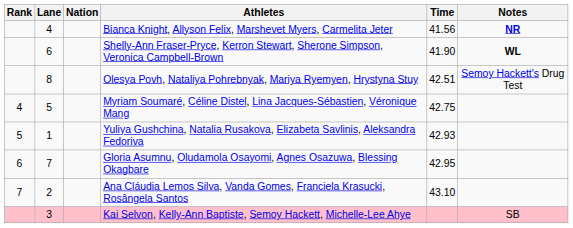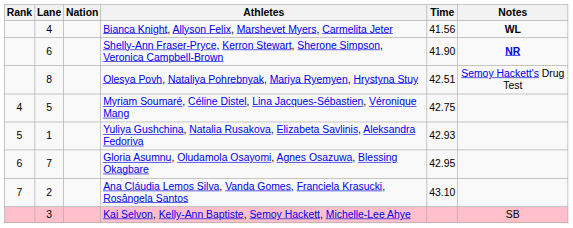(513, 29) NR -> (513, 29) WL
(513, 51) WL -> (513, 51) NR
